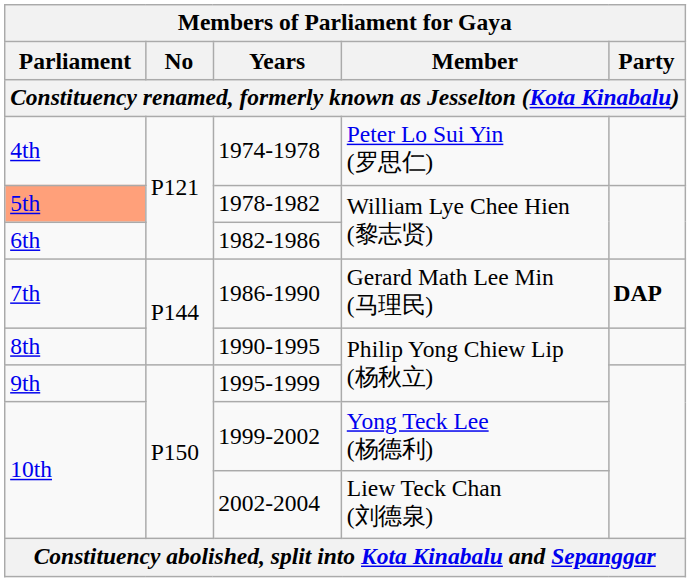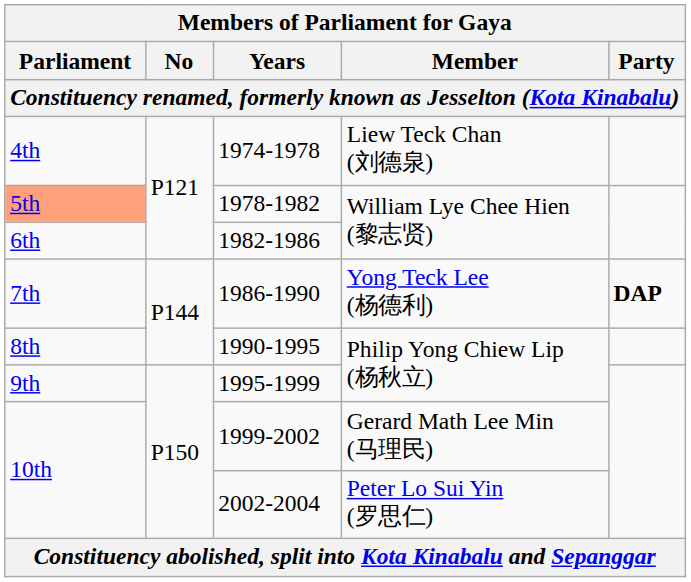(425, 149) Peter Lo Sui Yin (罗思仁) -> (424, 149) Liew Teck Chan (刘德泉)
(450, 291) Gerard Math Lee Min (马理民) -> (418, 291) Yong Teck Lee (杨德利)
(418, 434) Yong Teck Lee (杨德利) -> (450, 434) Gerard Math Lee Min (马理民)
(424, 502) Liew Teck Chan (刘德泉) -> (425, 502) Peter Lo Sui Yin (罗思仁)
